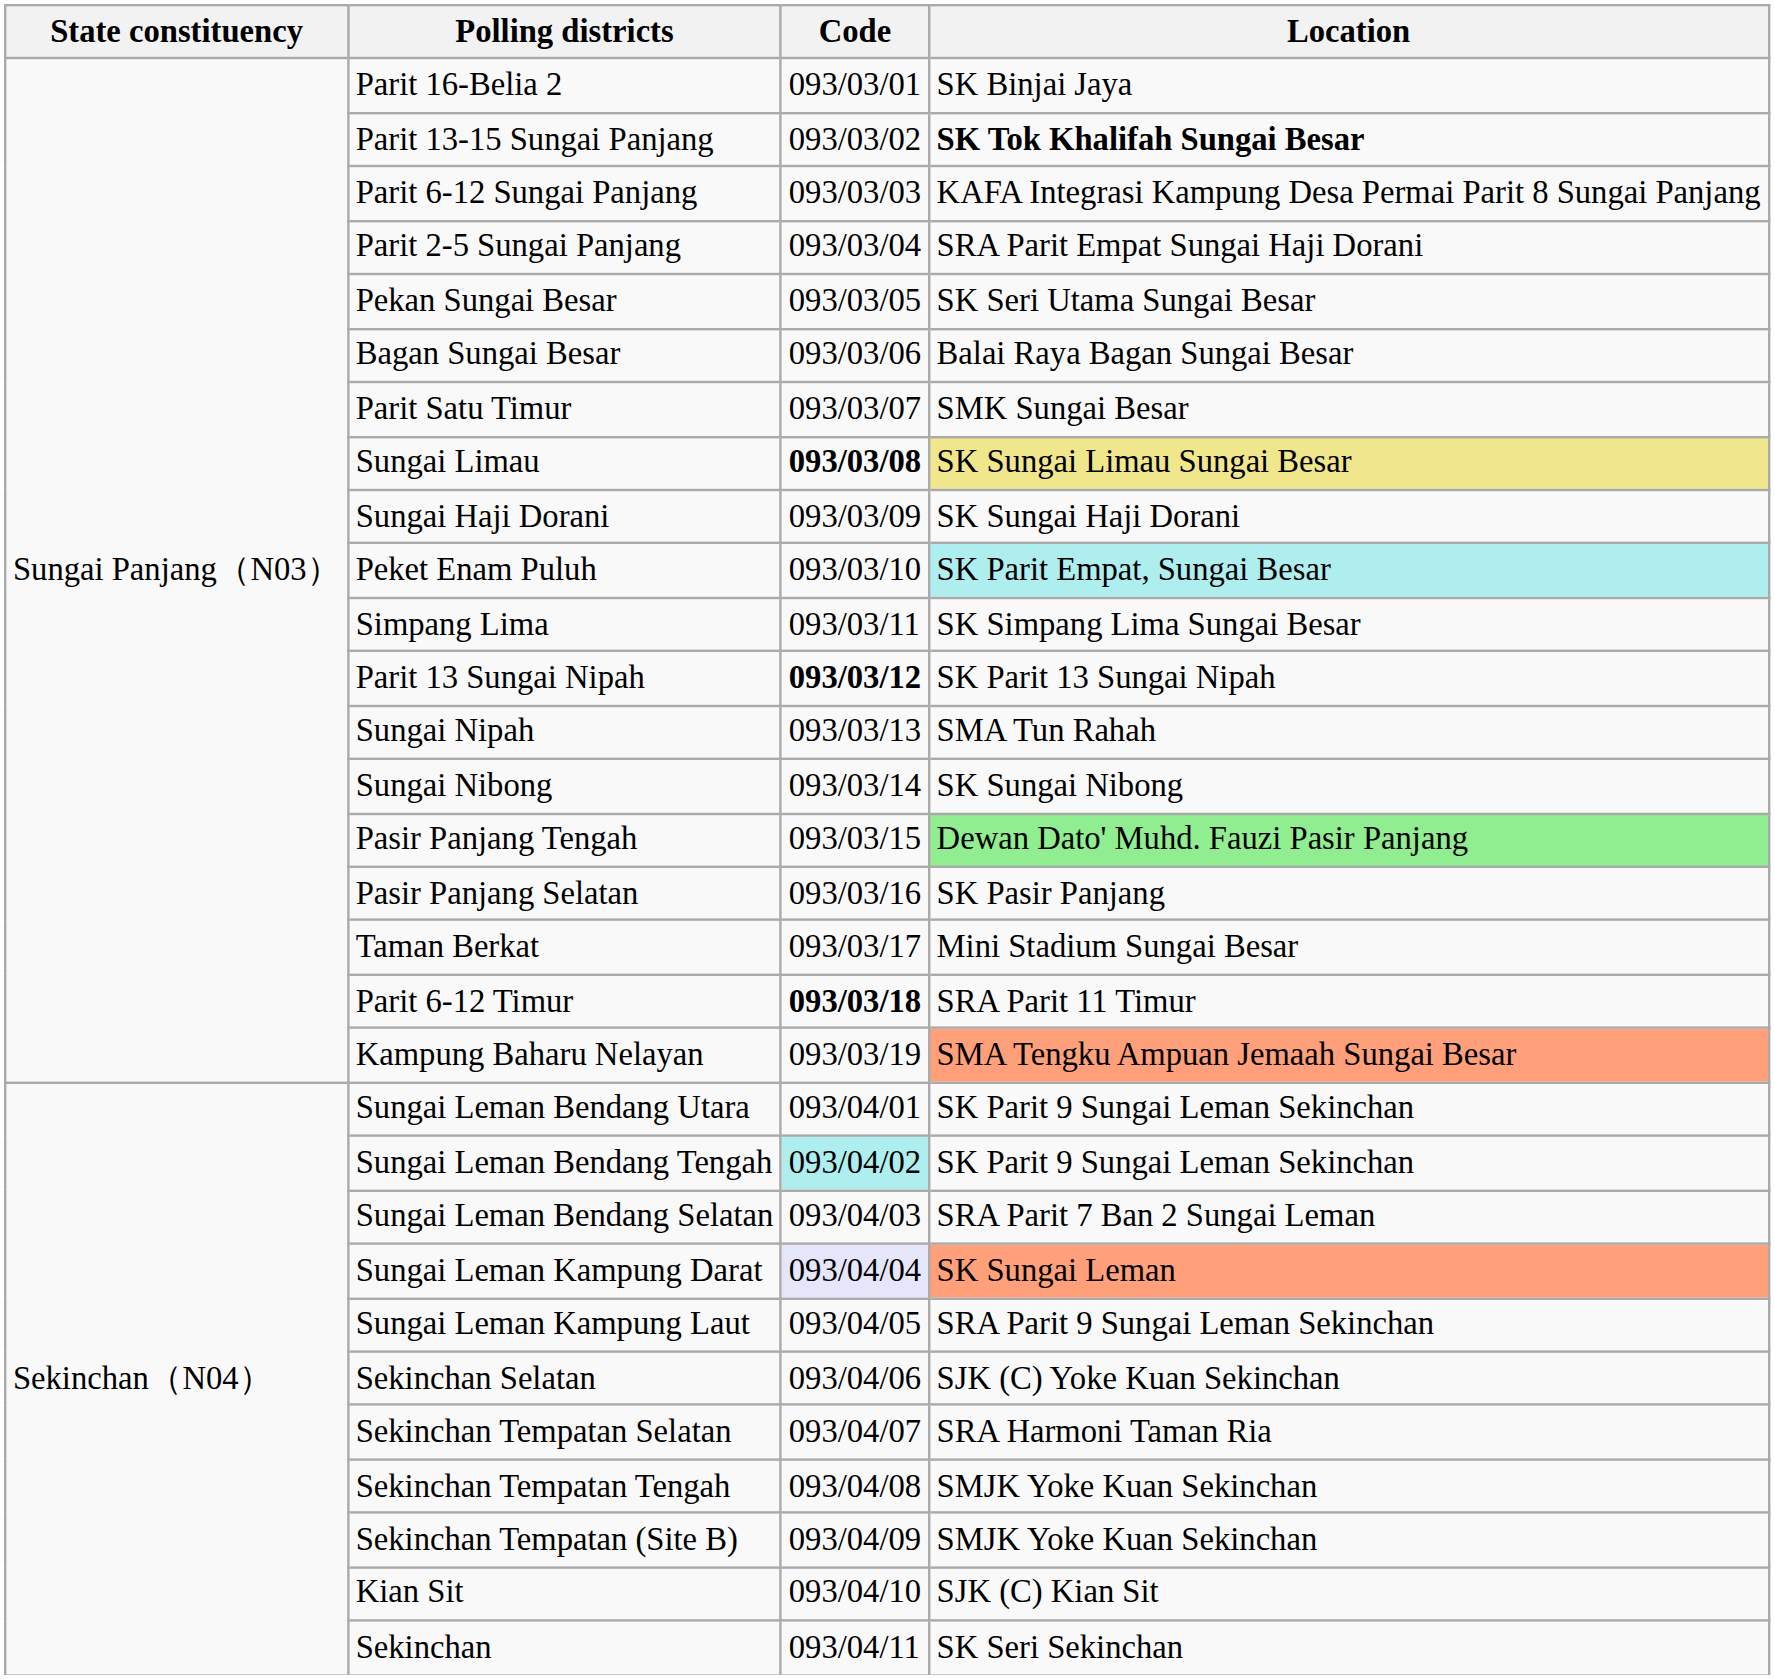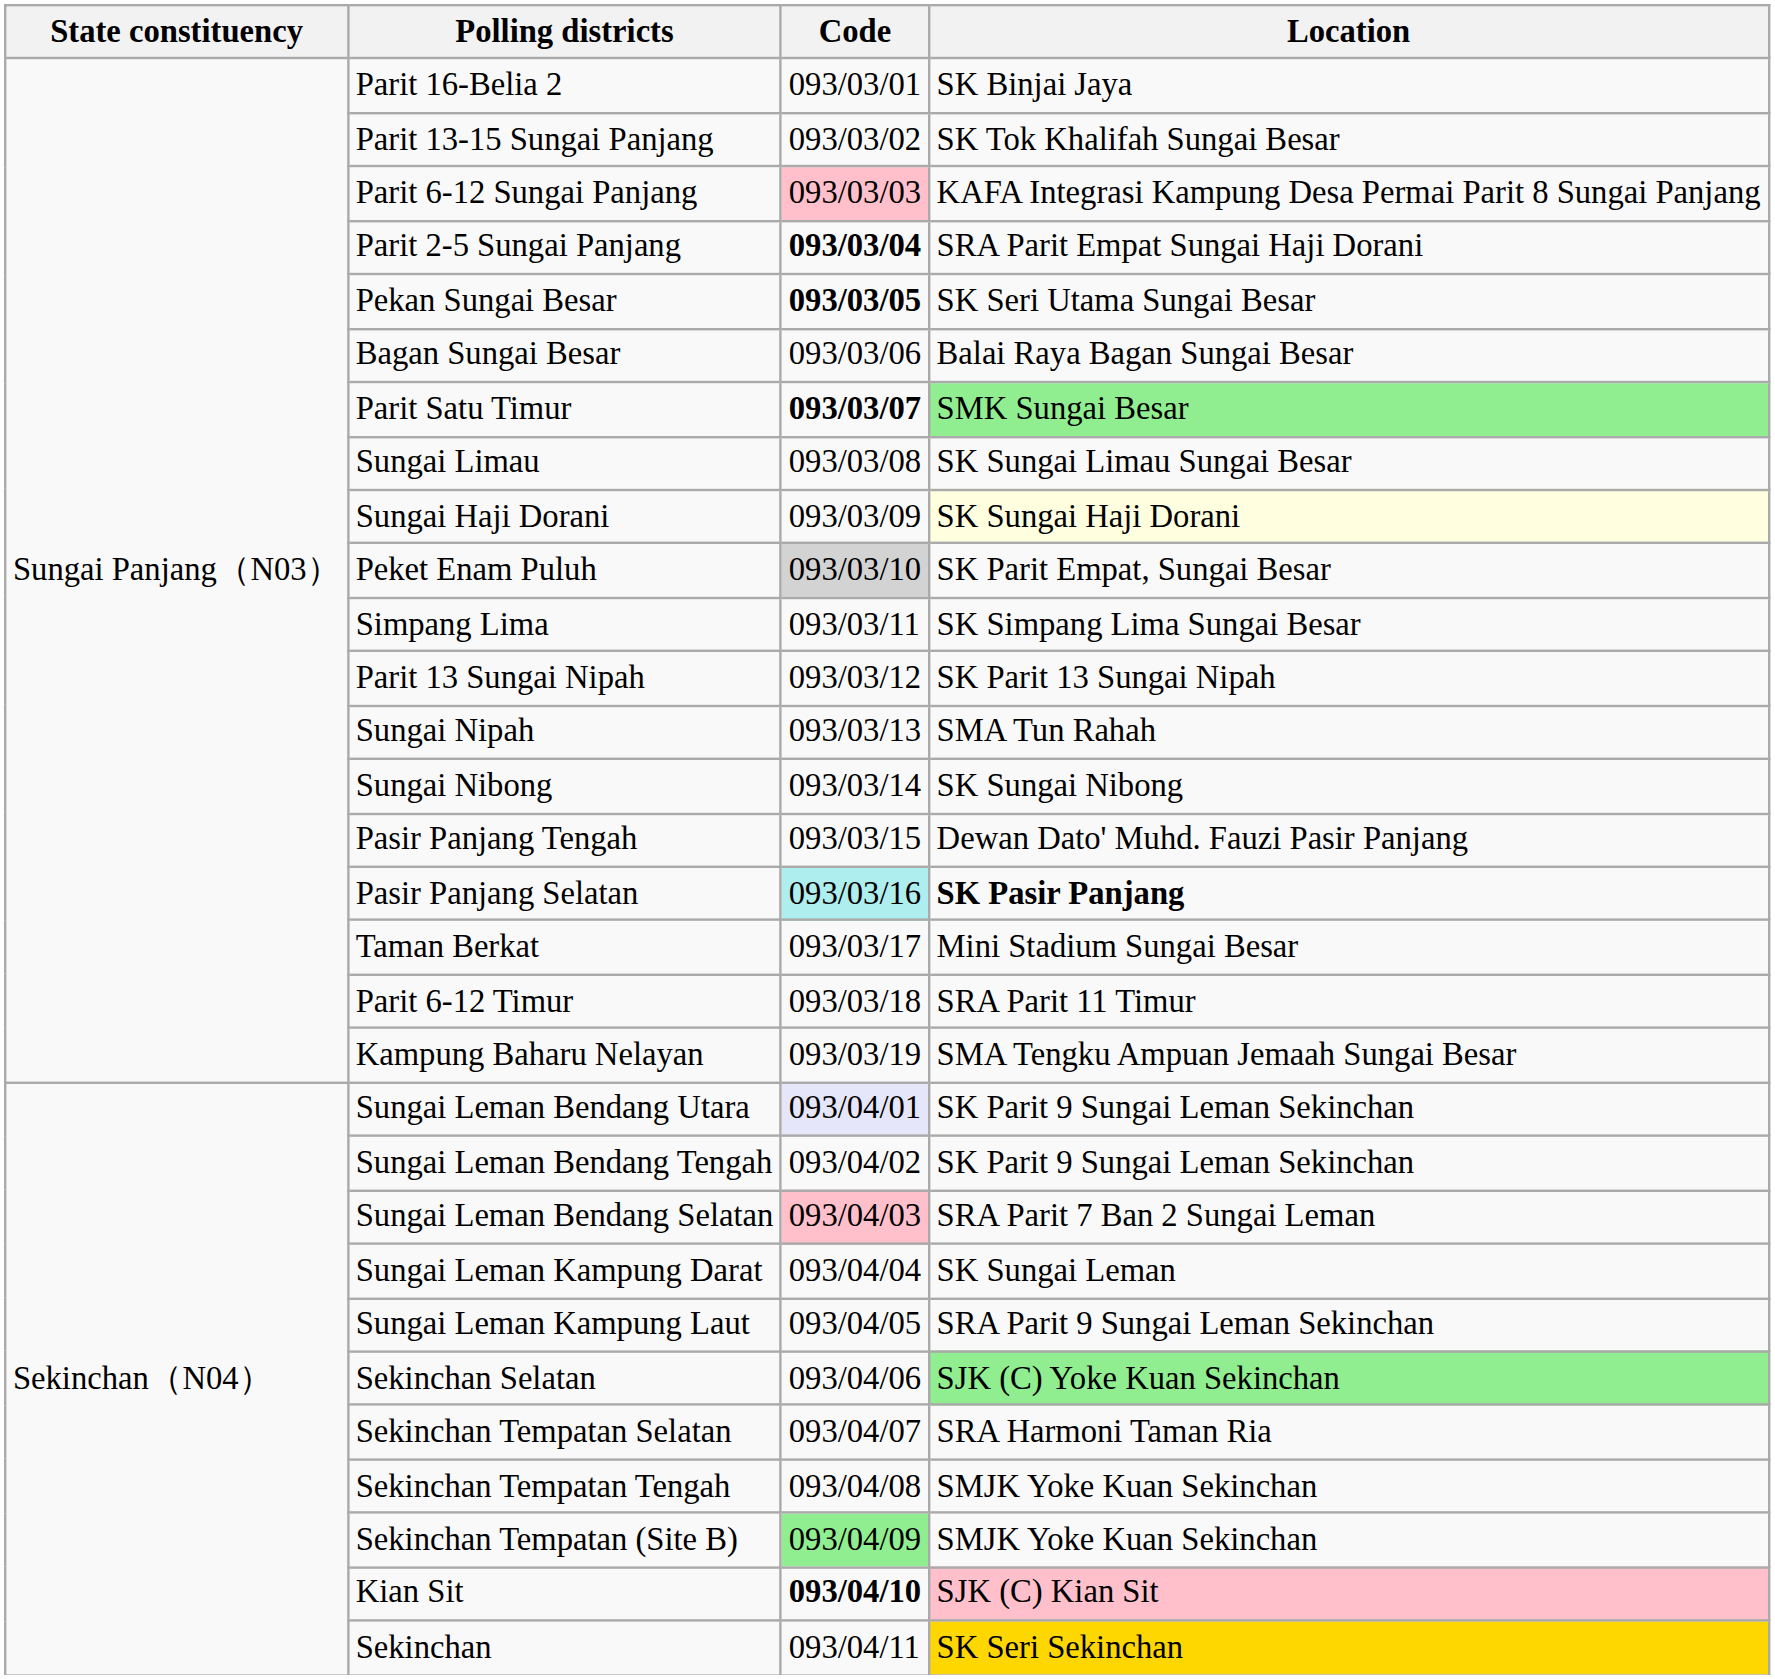(1151, 138) bold -> (1138, 138) normal
(855, 192) no background -> (855, 192) pink background
(855, 246) normal -> (855, 246) bold
(855, 300) normal -> (855, 300) bold
(855, 407) normal -> (855, 407) bold
(1063, 407) no background -> (1063, 407) lightgreen background
(855, 461) bold -> (855, 461) normal
(1144, 461) khaki background -> (1144, 461) no background
(1088, 515) no background -> (1088, 515) lightyellow background
(855, 569) no background -> (855, 569) lightgrey background
(1134, 569) paleturquoise background -> (1134, 569) no background
(855, 677) bold -> (855, 677) normal
(1202, 838) lightgreen background -> (1202, 838) no background
(855, 892) no background -> (855, 892) paleturquoise background
(1051, 892) normal -> (1060, 892) bold
(855, 1000) bold -> (855, 1000) normal
(1226, 1054) lightsalmon background -> (1226, 1054) no background
(855, 1108) no background -> (855, 1108) lavender background
(855, 1161) paleturquoise background -> (855, 1161) no background
(855, 1215) no background -> (855, 1215) pink background
(855, 1269) lavender background -> (855, 1269) no background
(1056, 1269) lightsalmon background -> (1056, 1269) no background
(1138, 1377) no background -> (1138, 1377) lightgreen background
(855, 1538) no background -> (855, 1538) lightgreen background
(855, 1592) normal -> (855, 1592) bold
(1048, 1592) no background -> (1048, 1592) pink background
(1060, 1646) no background -> (1060, 1646) gold background
